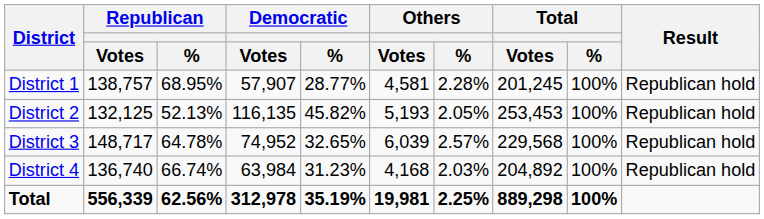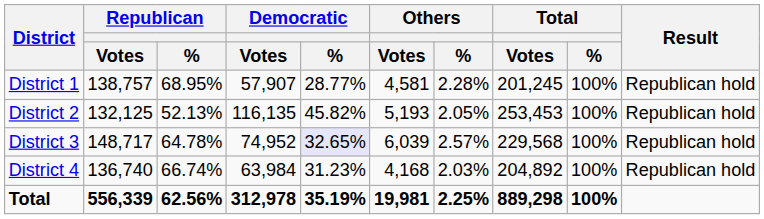(335, 141) no background -> (335, 141) lavender background
